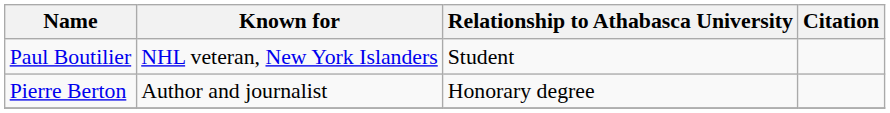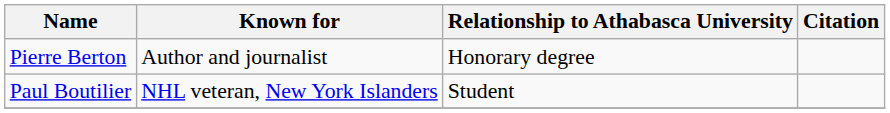rows swapped: (68, 90) <-> (70, 56)
